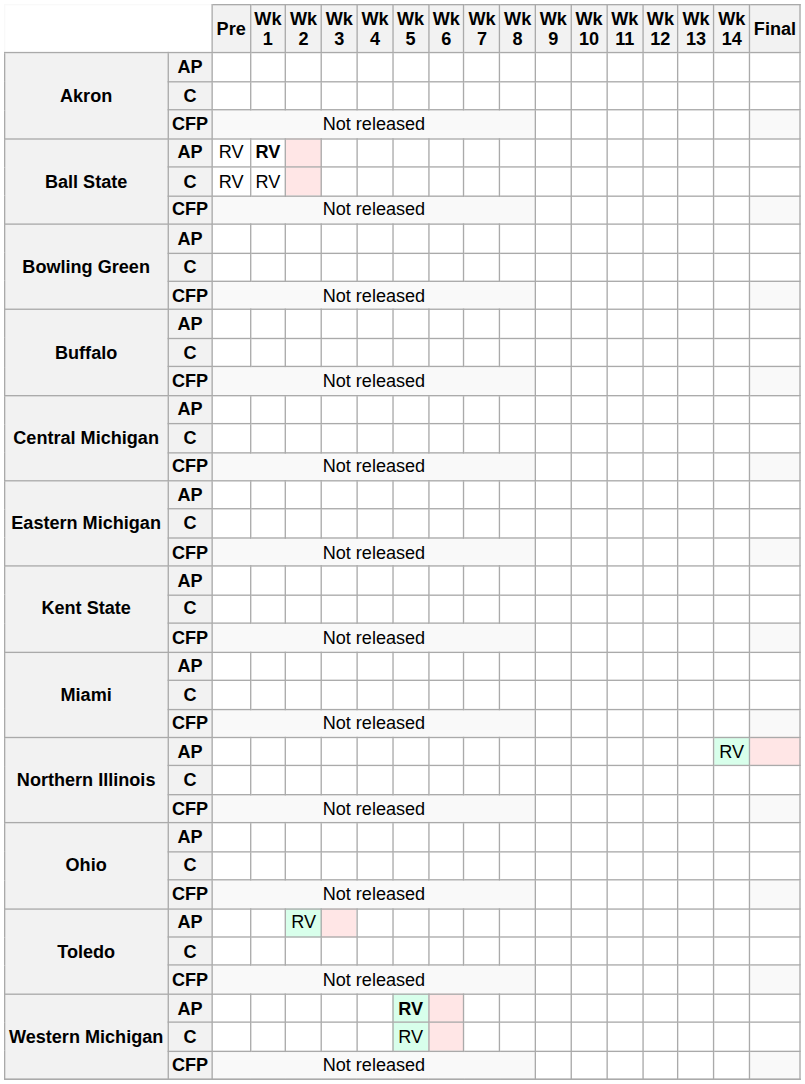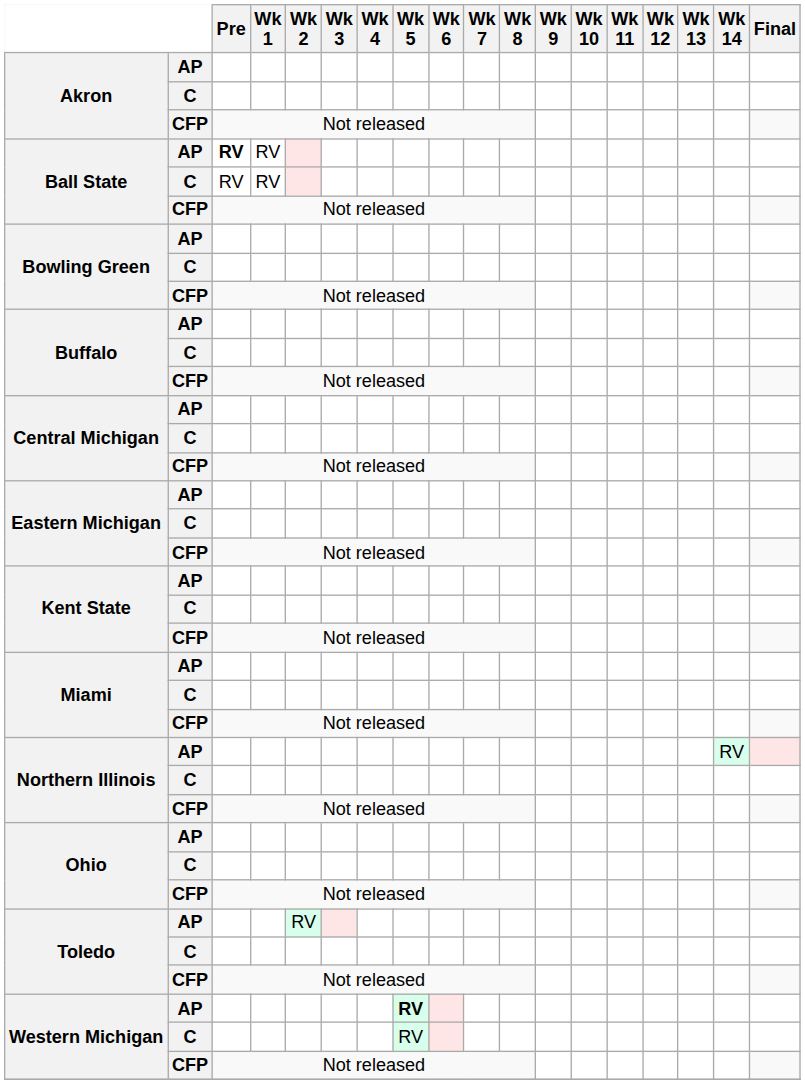(231, 153) normal -> (231, 153) bold
(268, 153) bold -> (268, 153) normal
